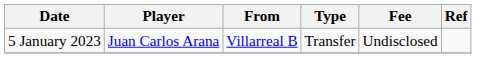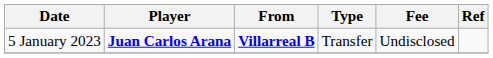(164, 40) normal -> (170, 40) bold
(262, 40) normal -> (276, 40) bold
